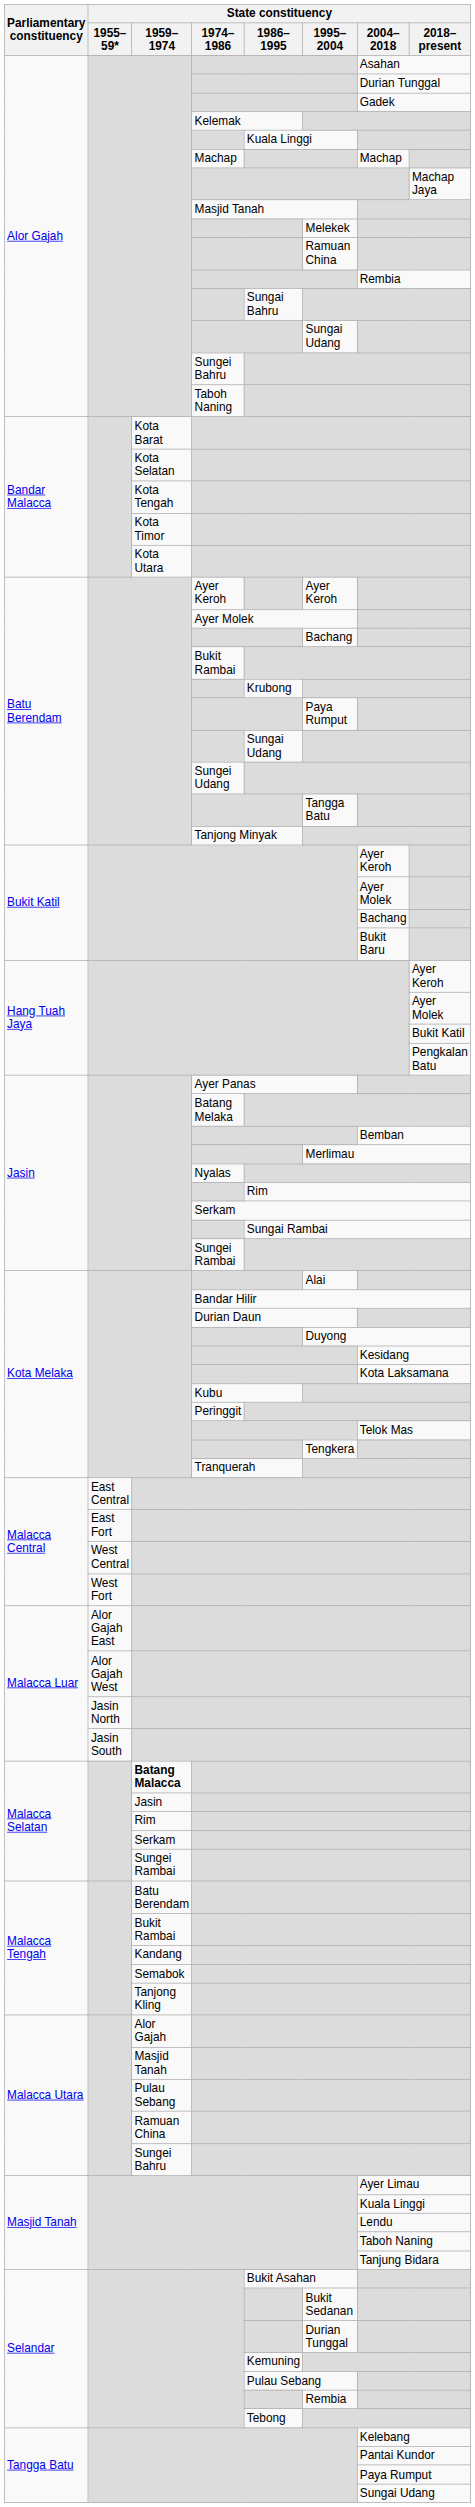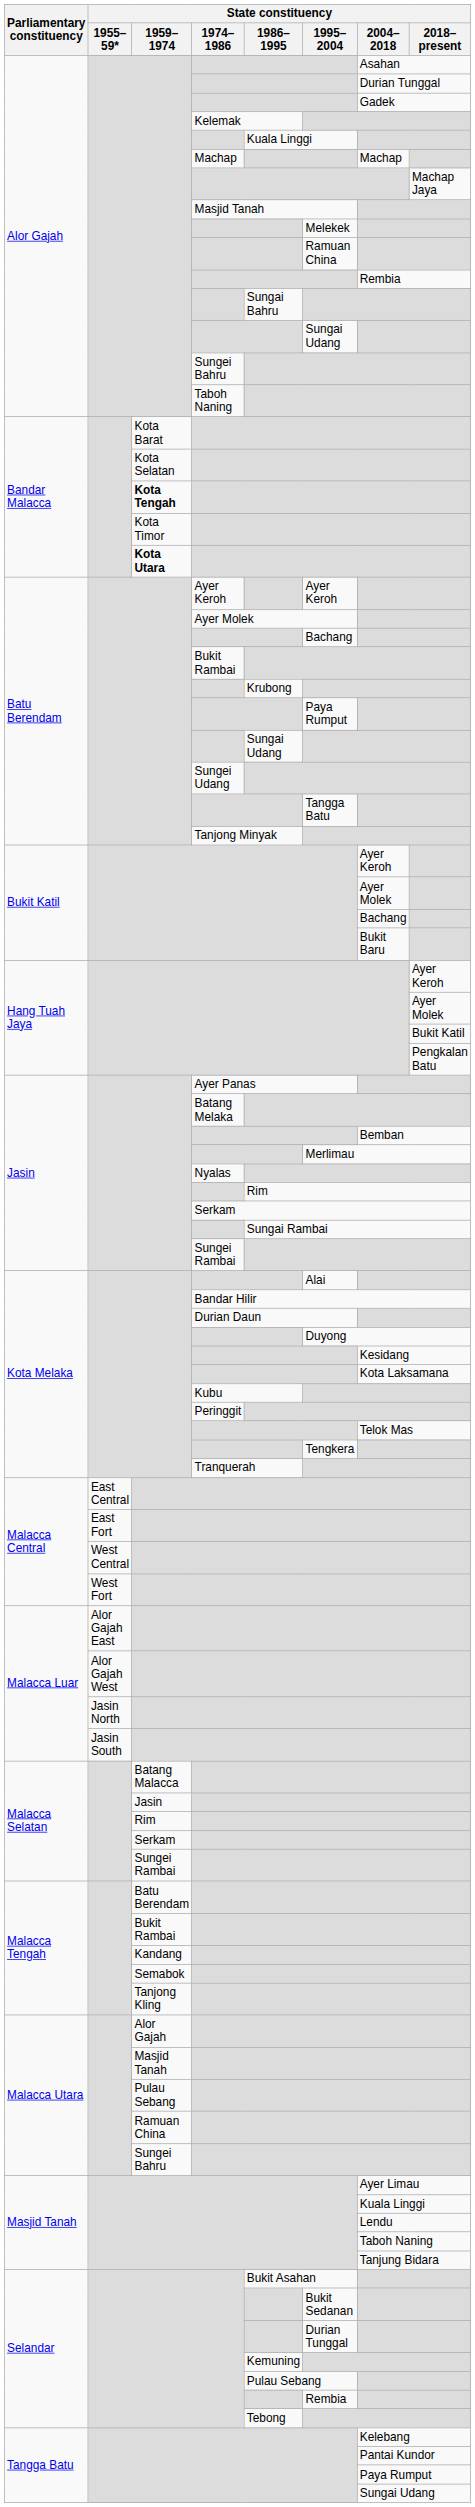(154, 497) normal -> (155, 497) bold
(149, 561) normal -> (150, 561) bold
(158, 1776) bold -> (157, 1776) normal
